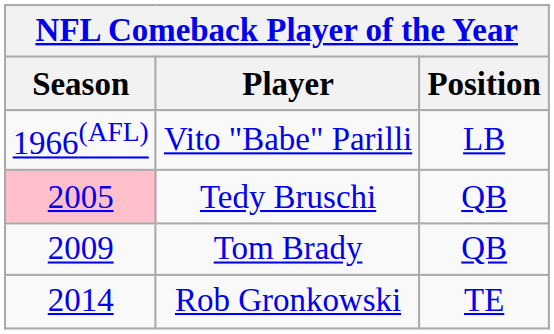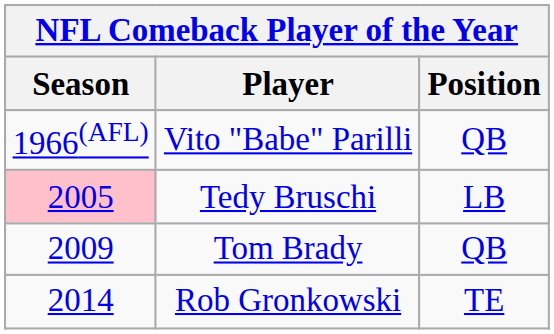(484, 139) LB -> (484, 139) QB
(484, 196) QB -> (484, 196) LB
